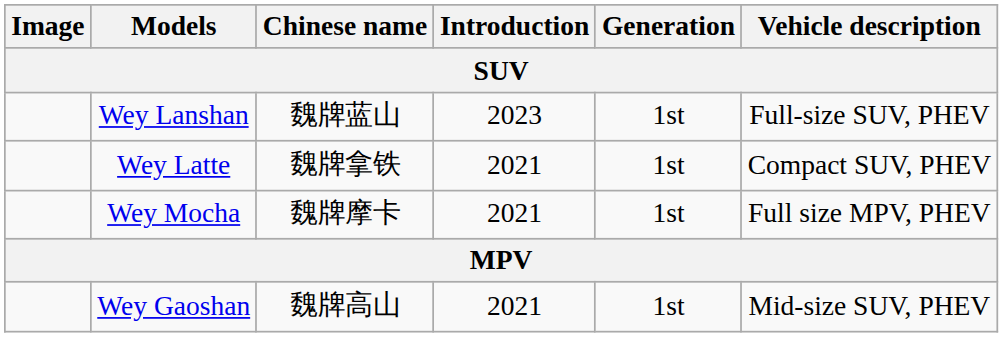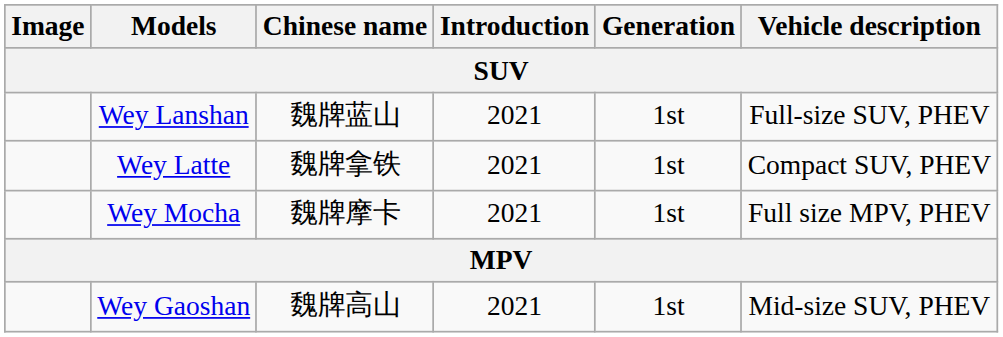(515, 116) 2023 -> (515, 116) 2021
